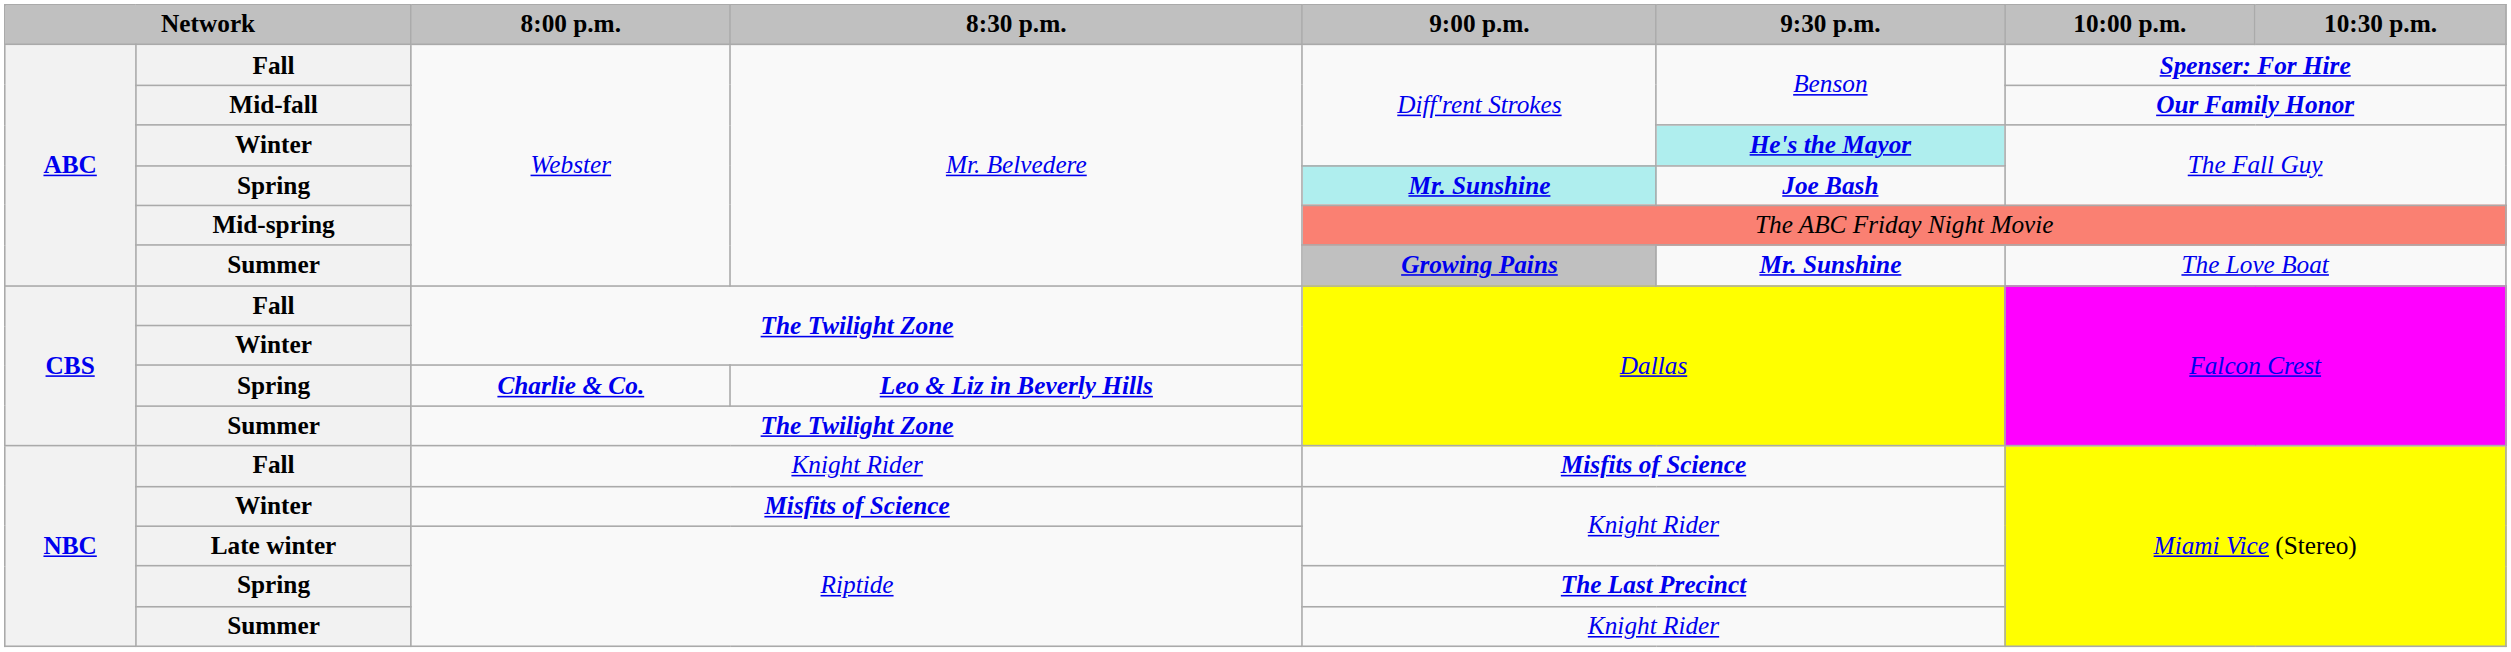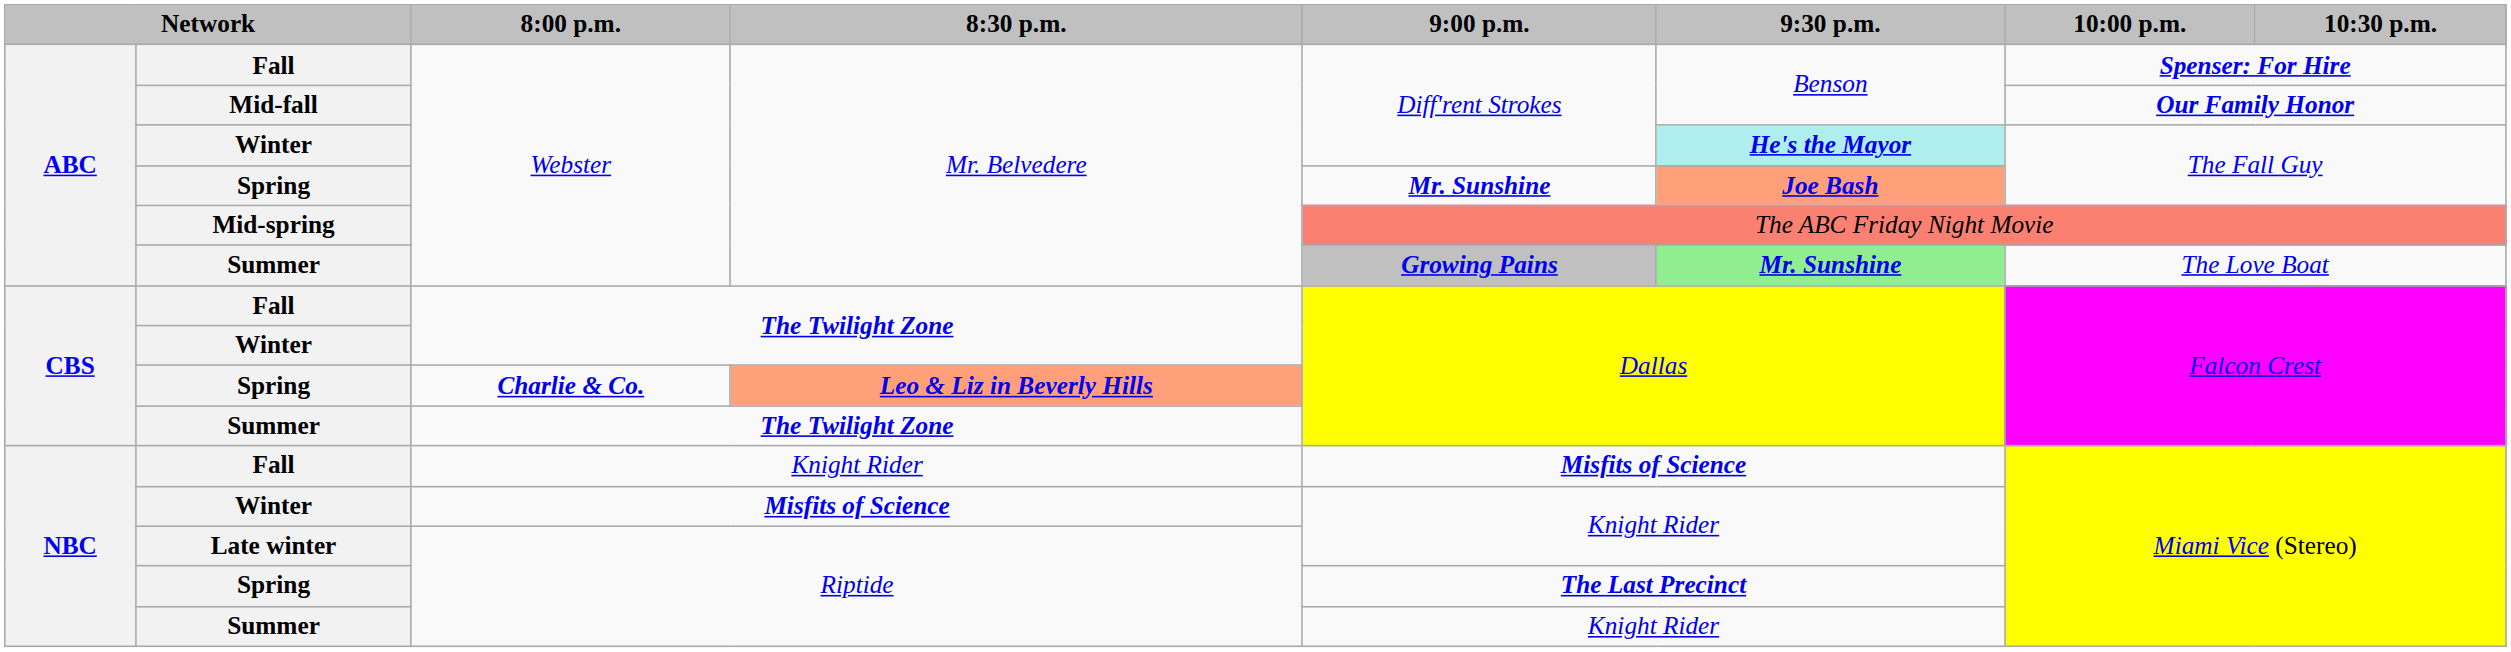(1479, 184) paleturquoise background -> (1479, 184) no background
(1830, 184) no background -> (1830, 184) lightsalmon background
(1830, 265) no background -> (1830, 265) lightgreen background
(1016, 385) no background -> (1016, 385) lightsalmon background
